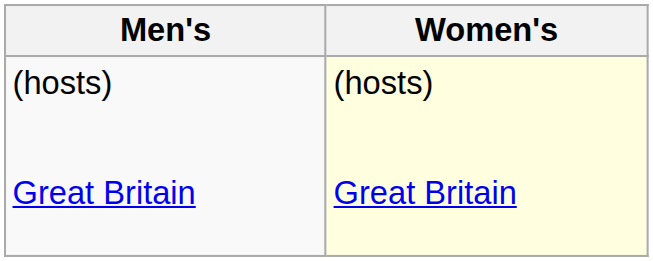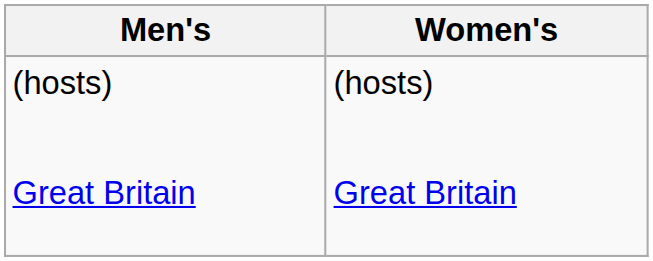(425, 137) lightyellow background -> (425, 137) no background
